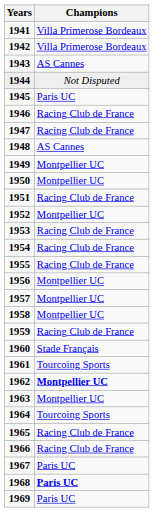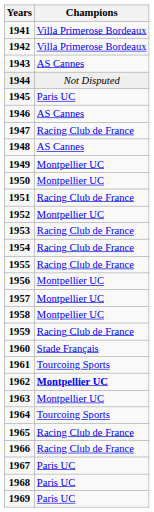(85, 113) Racing Club de France -> (60, 113) AS Cannes
(58, 482) bold -> (56, 482) normal
